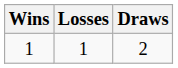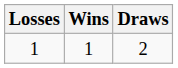columns swapped: (29, 19) <-> (83, 19)
